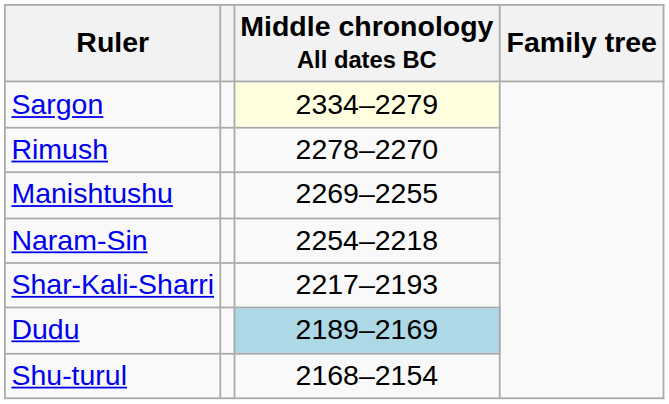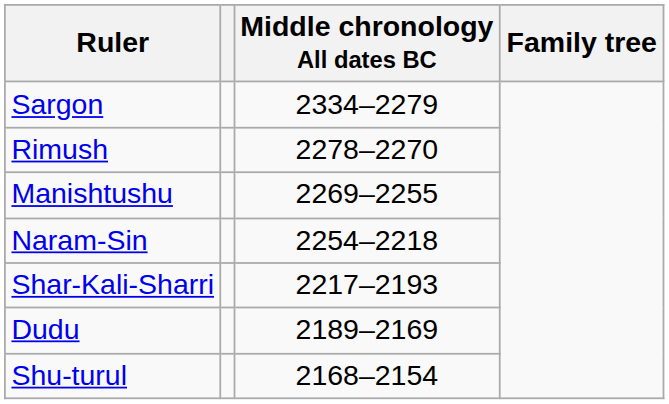(367, 104) lightyellow background -> (367, 104) no background
(367, 330) lightblue background -> (367, 330) no background
